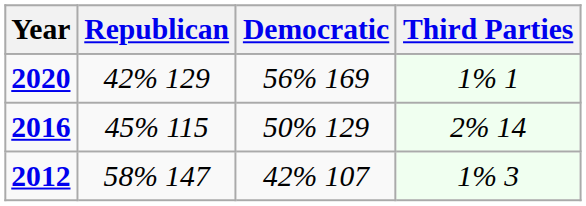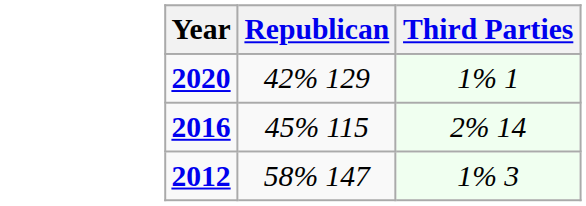- column: (316, 29)
